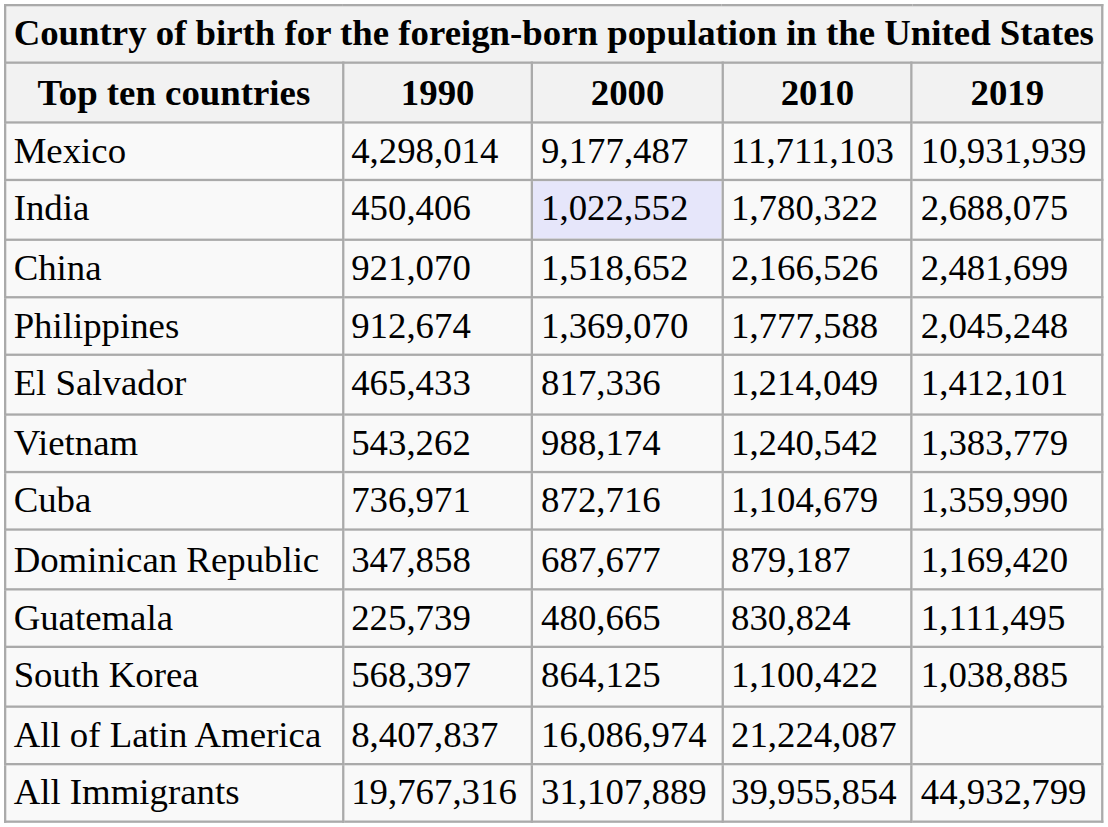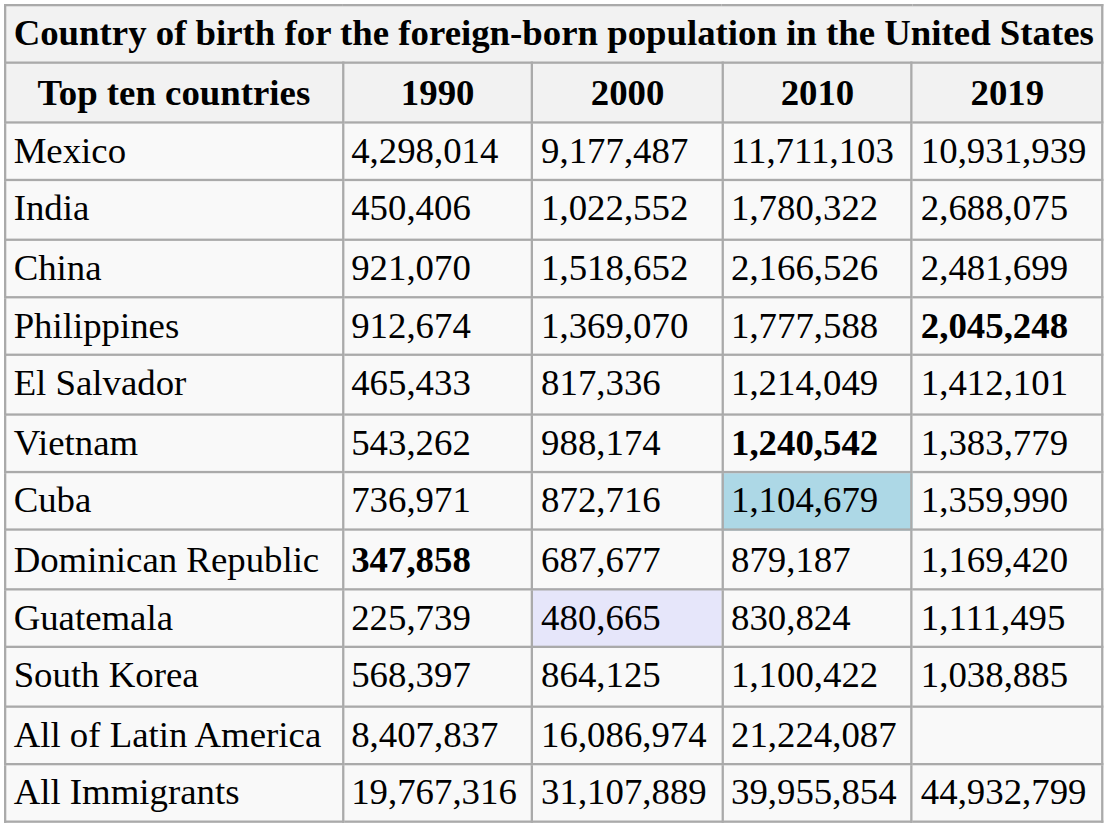(615, 208) lavender background -> (615, 208) no background
(994, 325) normal -> (994, 325) bold
(805, 442) normal -> (805, 442) bold
(805, 500) no background -> (805, 500) lightblue background
(411, 558) normal -> (411, 558) bold
(601, 617) no background -> (601, 617) lavender background
